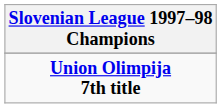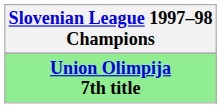(111, 78) no background -> (111, 78) lightgreen background
